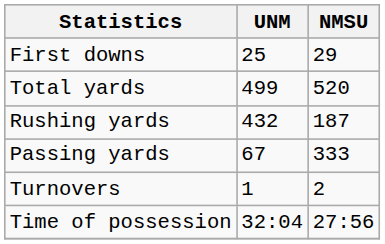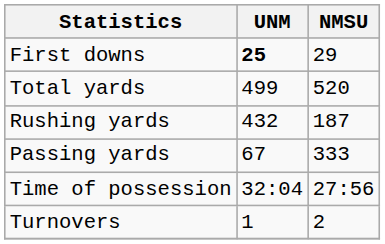(254, 55) normal -> (254, 55) bold
rows swapped: (65, 189) <-> (121, 222)
